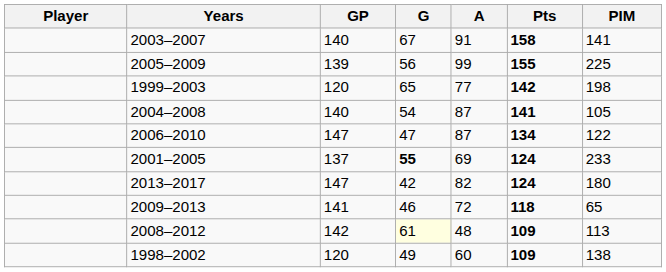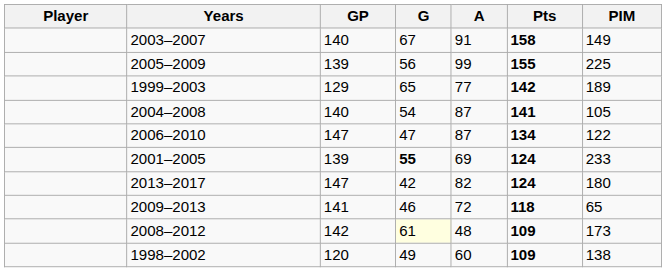(598, 40) 141 -> (598, 40) 149
(336, 87) 120 -> (336, 87) 129
(598, 87) 198 -> (598, 87) 189
(336, 159) 137 -> (336, 159) 139
(598, 231) 113 -> (598, 231) 173
